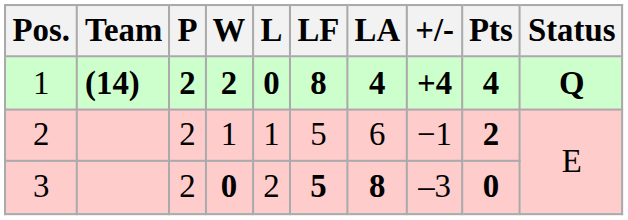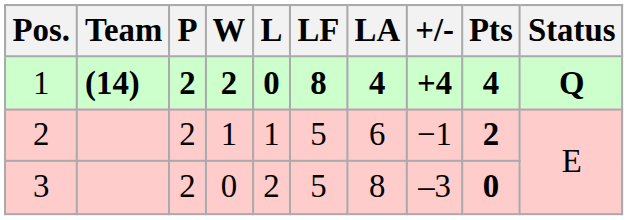(229, 186) bold -> (229, 186) normal
(318, 186) bold -> (318, 186) normal
(377, 186) bold -> (377, 186) normal
